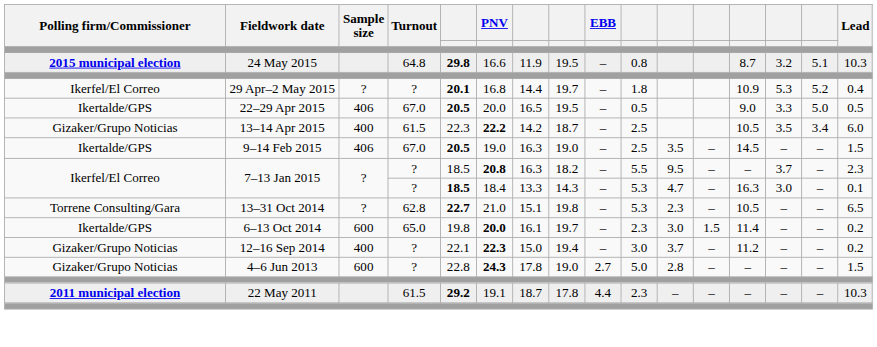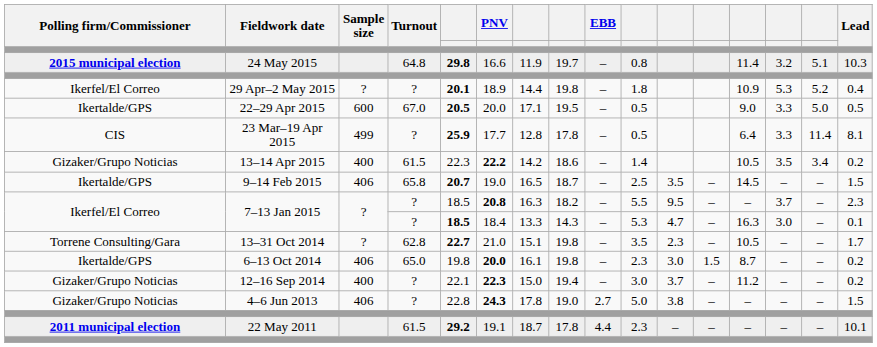(567, 62) 19.5 -> (567, 62) 19.7
(748, 62) 8.7 -> (748, 62) 11.4
(494, 88) 16.8 -> (494, 88) 18.9
(567, 88) 19.7 -> (567, 88) 19.8
(364, 108) 406 -> (364, 108) 600
(531, 108) 16.5 -> (531, 108) 17.1
+ row: (115, 135)
(567, 128) 18.7 -> (567, 162) 18.6
(639, 128) 2.5 -> (639, 162) 1.4
(855, 128) 6.0 -> (855, 162) 0.2
(414, 148) 67.0 -> (414, 181) 65.8
(458, 148) 20.5 -> (458, 181) 20.7
(531, 148) 16.3 -> (531, 181) 16.5
(567, 148) 19.0 -> (567, 181) 18.7
(639, 207) 5.3 -> (639, 241) 3.5
(855, 207) 6.5 -> (855, 241) 1.7
(364, 227) 600 -> (364, 261) 406
(567, 227) 19.7 -> (567, 261) 19.8
(748, 227) 11.4 -> (748, 261) 8.7
(364, 267) 600 -> (364, 300) 406
(675, 267) 2.8 -> (675, 300) 3.8
(855, 293) 10.3 -> (855, 326) 10.1
